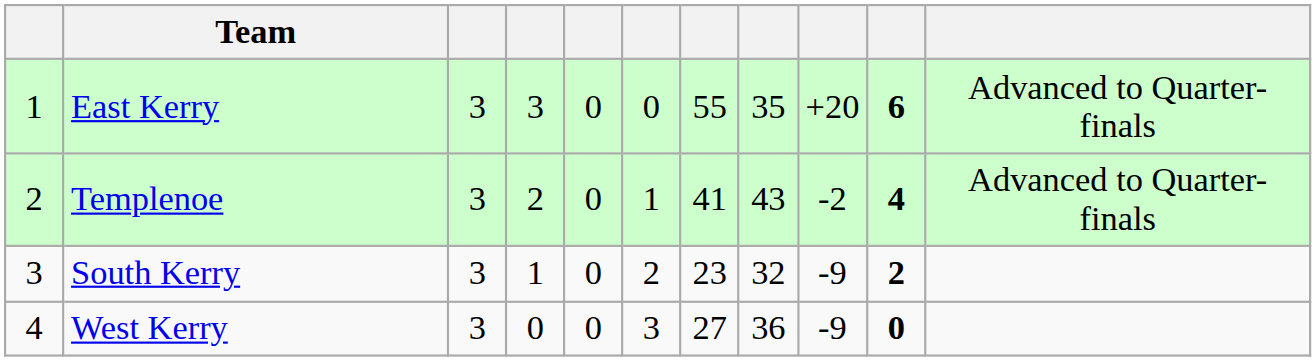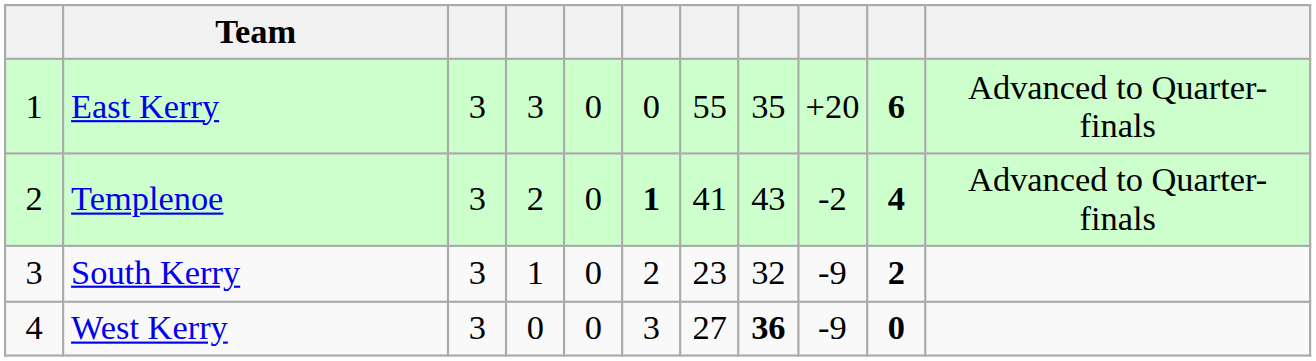(651, 198) normal -> (651, 198) bold
(768, 327) normal -> (768, 327) bold
